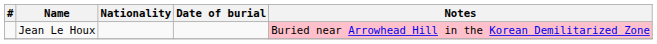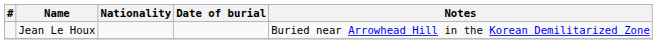(460, 30) pink background -> (460, 30) no background
